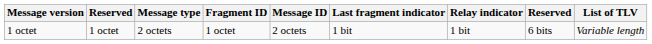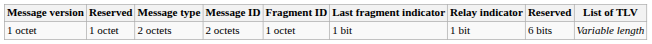columns swapped: (300, 13) <-> (236, 13)
